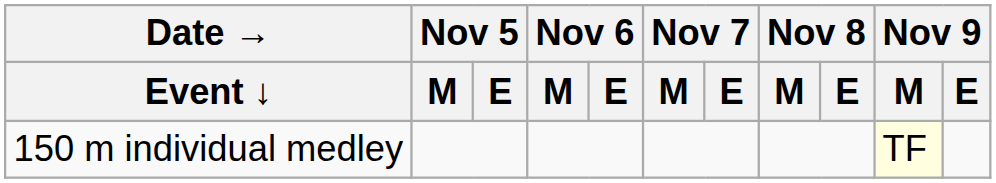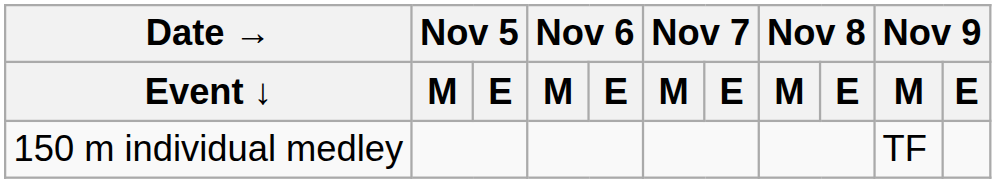(905, 148) lightyellow background -> (905, 148) no background
